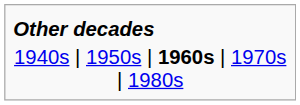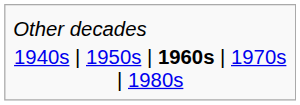(84, 29) bold -> (80, 29) normal
